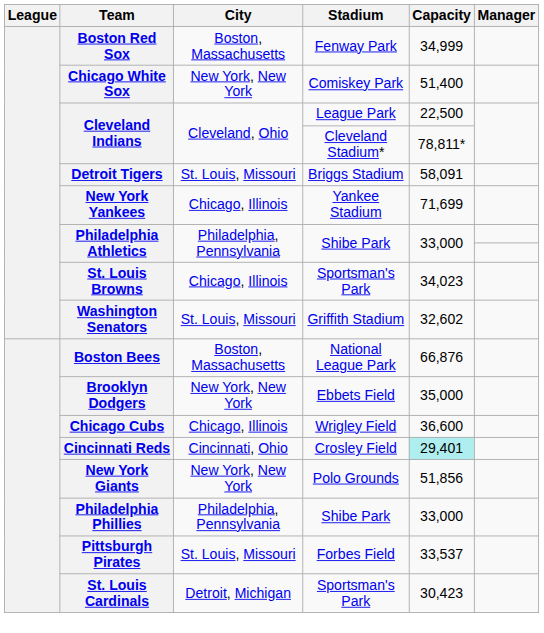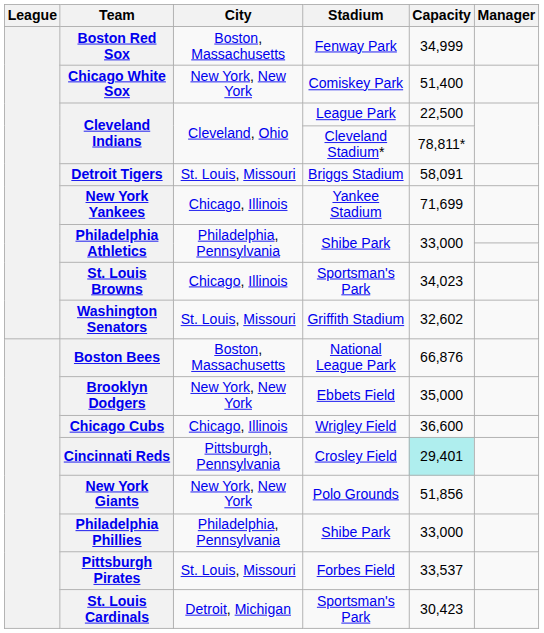(238, 448) Cincinnati, Ohio -> (238, 456) Pittsburgh, Pennsylvania
